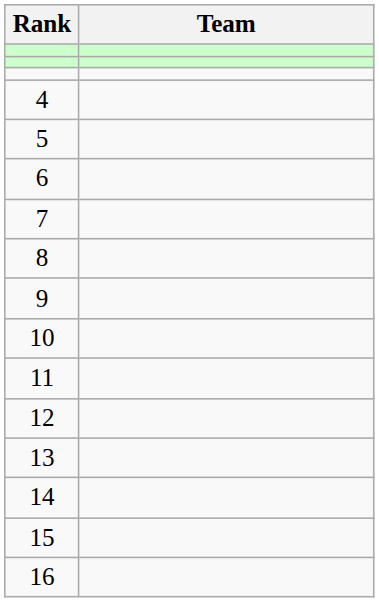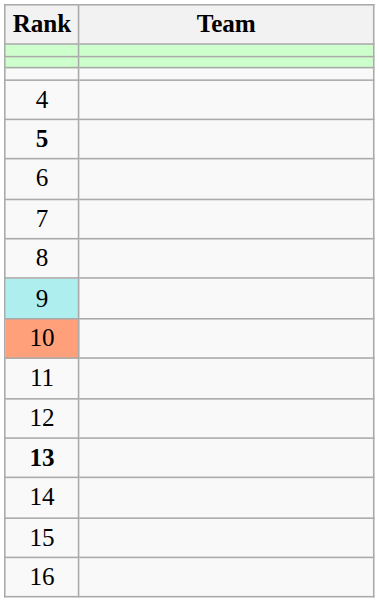(42, 138) normal -> (42, 138) bold
(42, 298) no background -> (42, 298) paleturquoise background
(42, 338) no background -> (42, 338) lightsalmon background
(42, 457) normal -> (42, 457) bold
